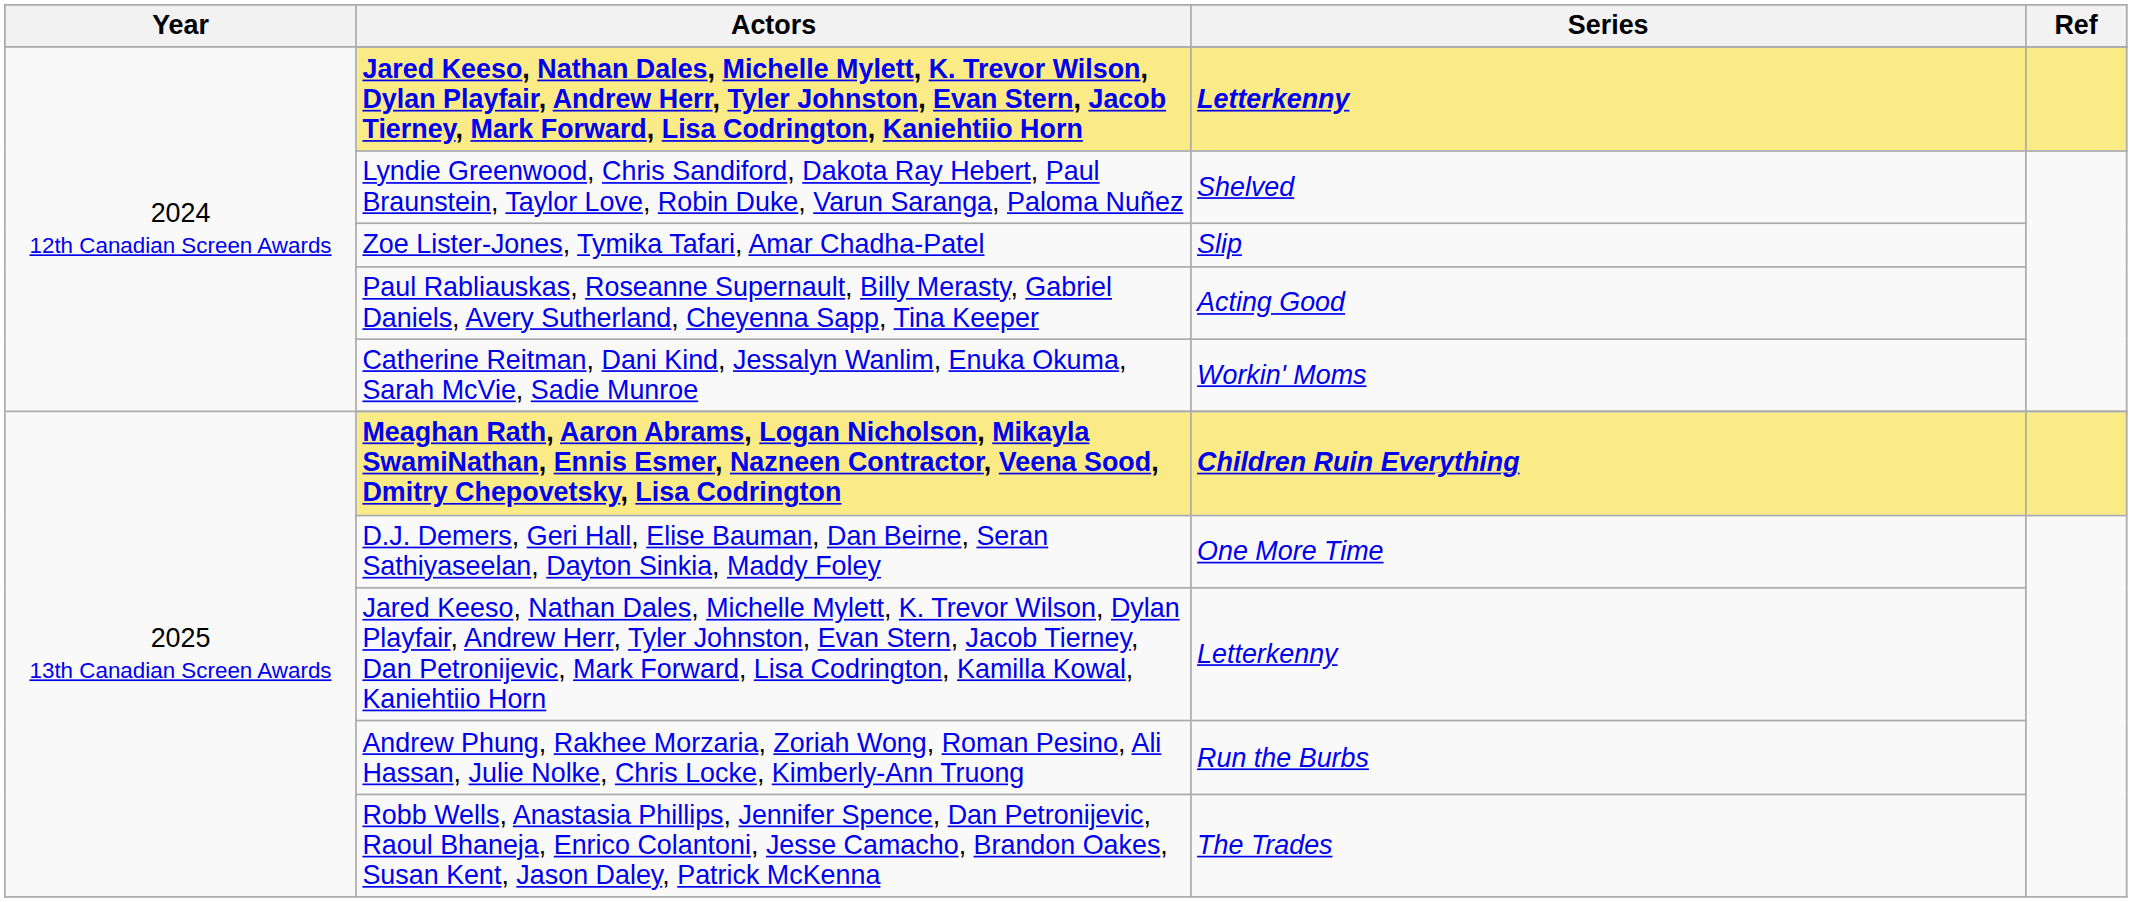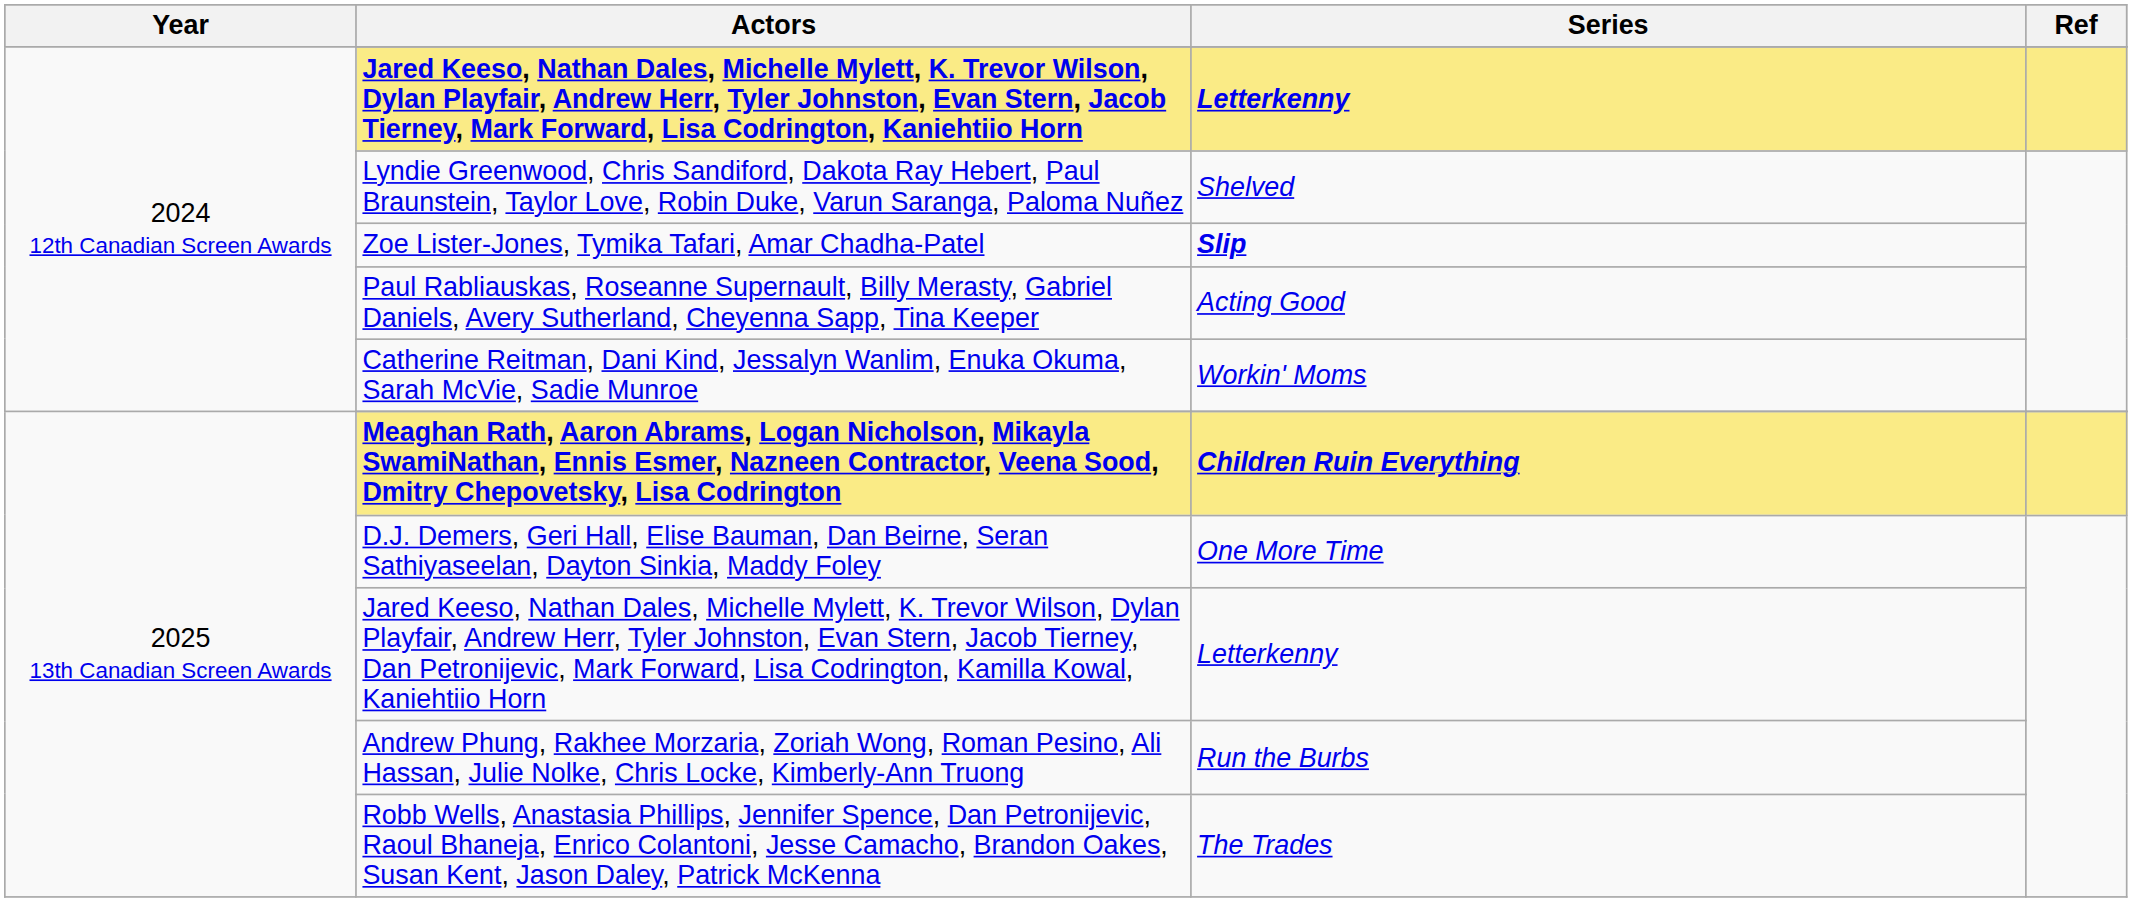(1220, 244) normal -> (1222, 244) bold
